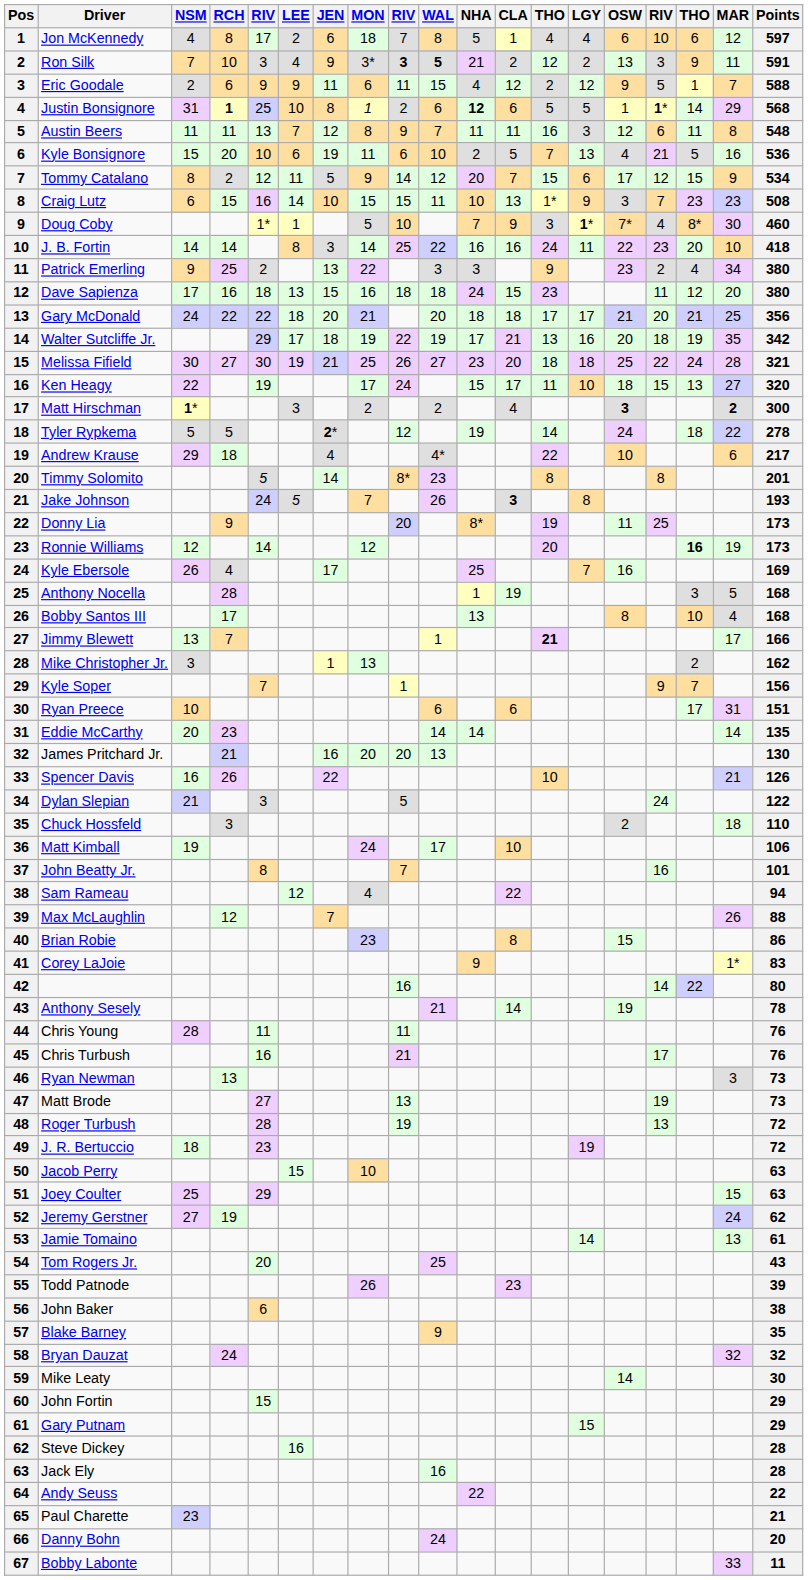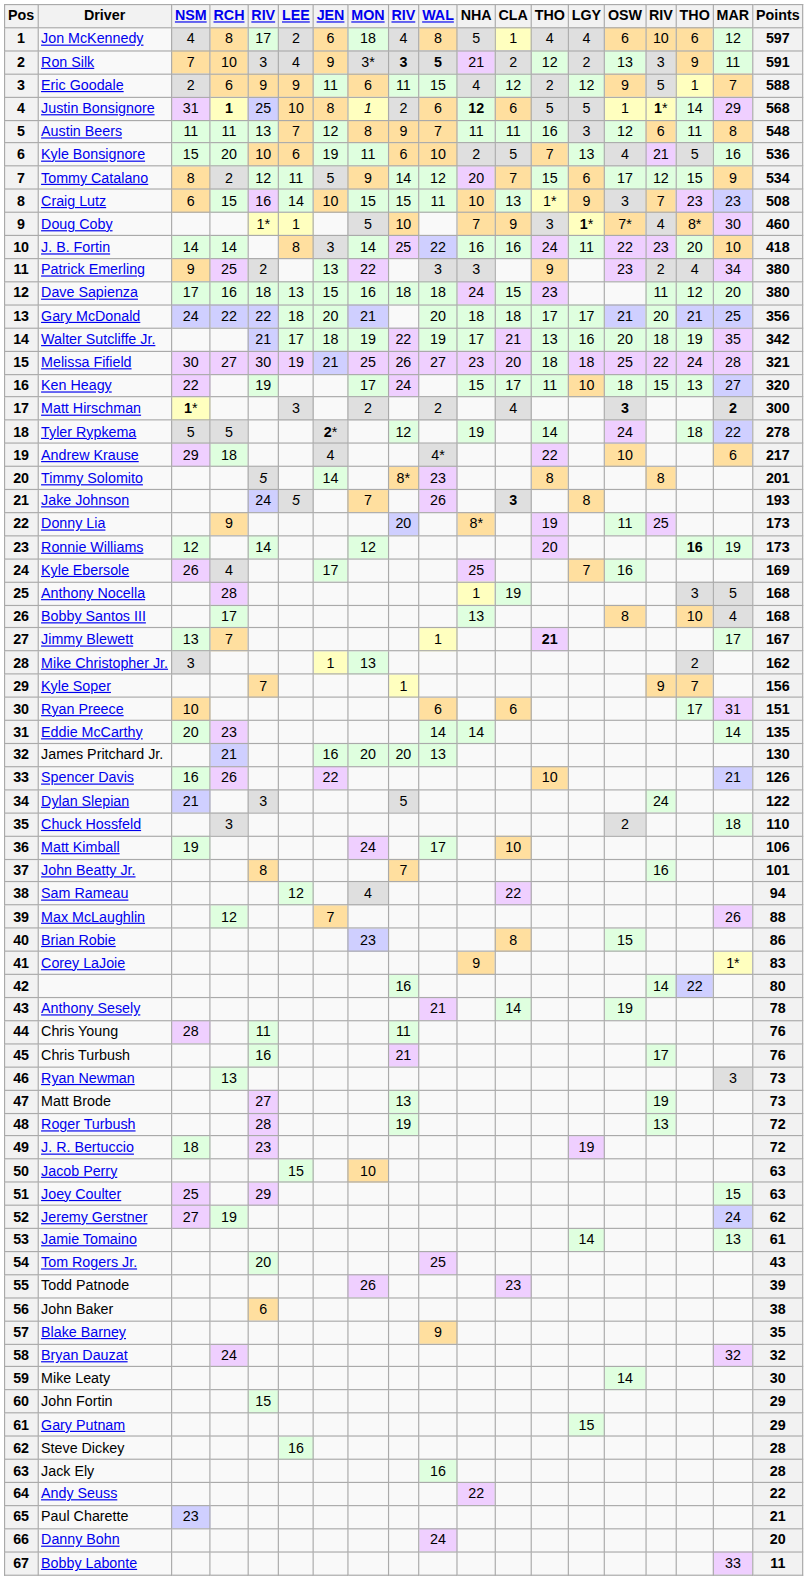(403, 40) 7 -> (403, 40) 4
(263, 340) 29 -> (263, 340) 21
(778, 640) 166 -> (778, 640) 167
